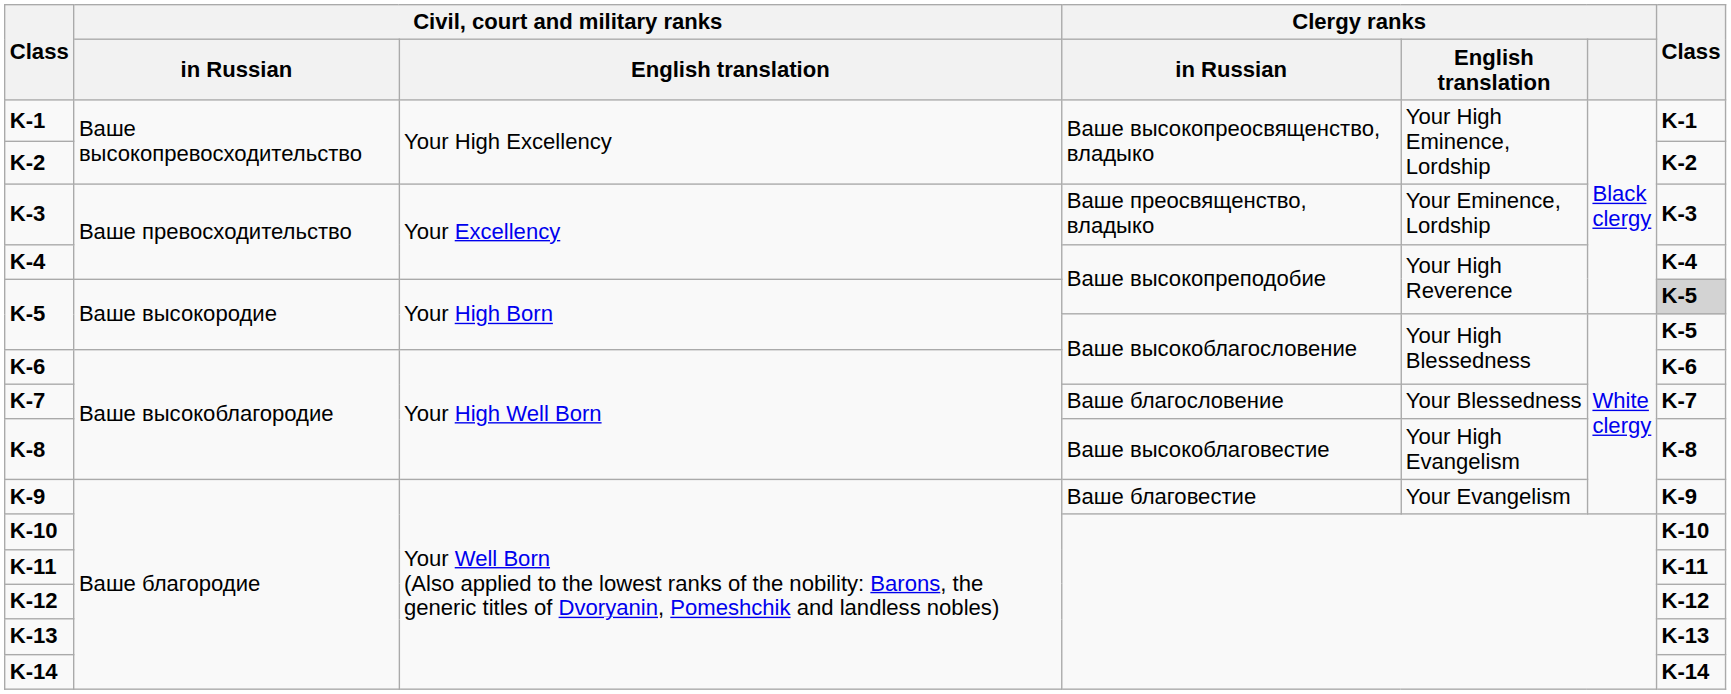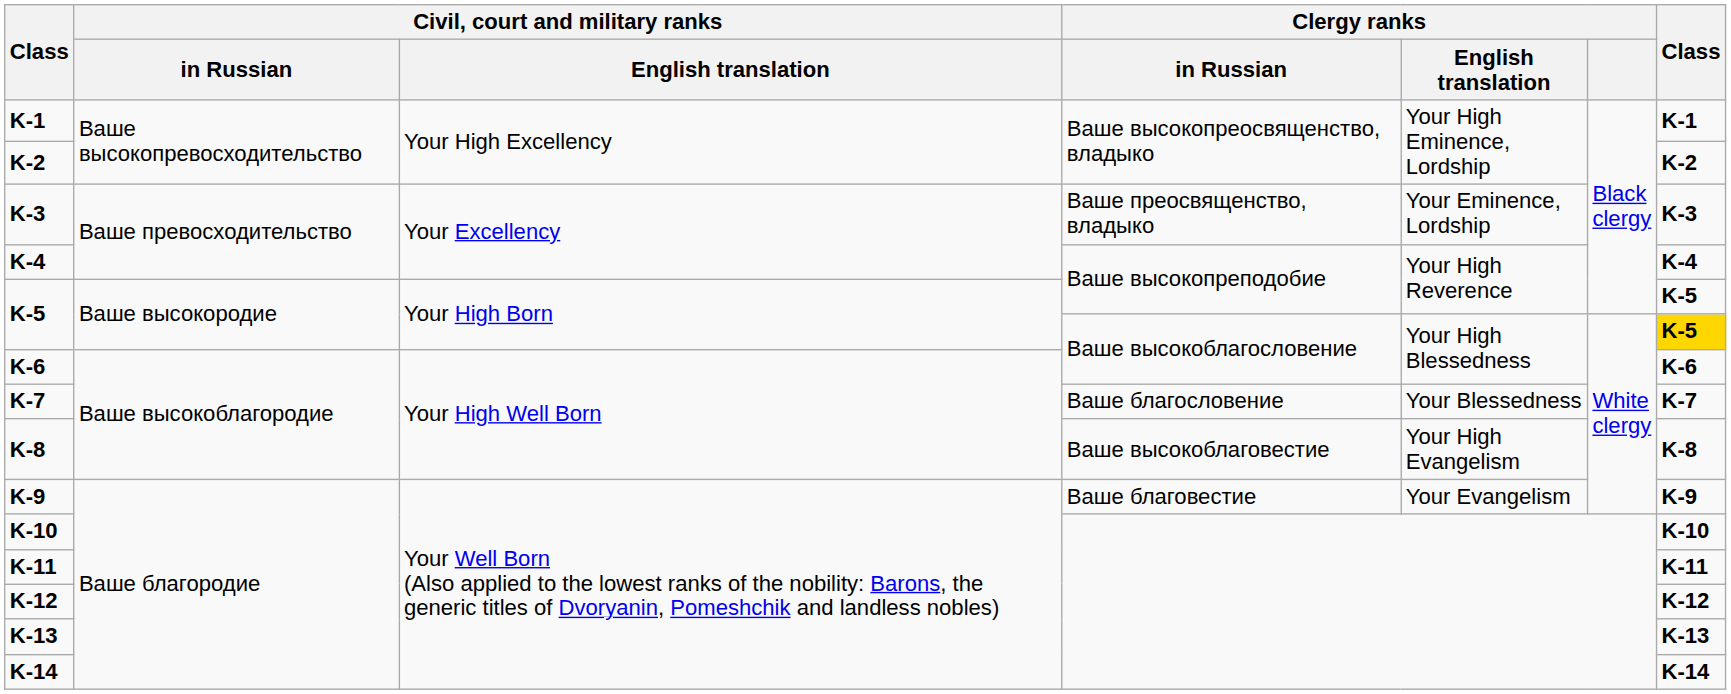(1679, 296) lightgrey background -> (1679, 296) no background
(1679, 331) no background -> (1679, 331) gold background
